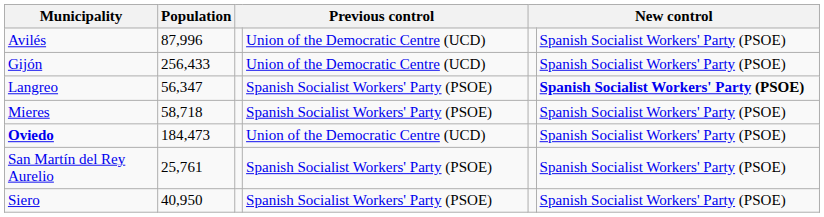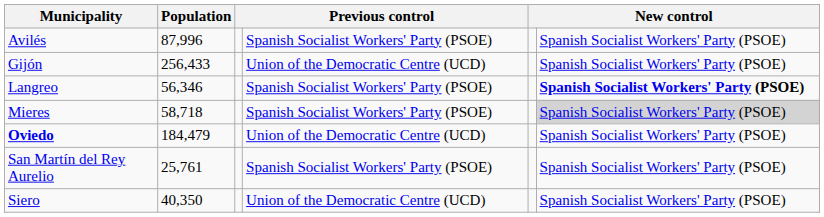(366, 40) Union of the Democratic Centre (UCD) -> (369, 40) Spanish Socialist Workers' Party (PSOE)
(182, 87) 56,347 -> (182, 87) 56,346
(663, 111) no background -> (663, 111) lightgrey background
(186, 135) 184,473 -> (186, 135) 184,479
(182, 200) 40,950 -> (182, 200) 40,350
(369, 200) Spanish Socialist Workers' Party (PSOE) -> (366, 200) Union of the Democratic Centre (UCD)
